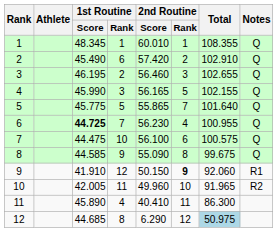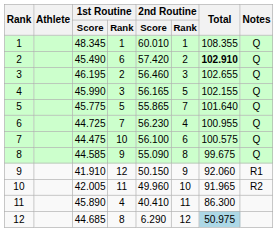(220, 59) normal -> (220, 59) bold
(90, 123) bold -> (90, 123) normal
(185, 171) bold -> (185, 171) normal
